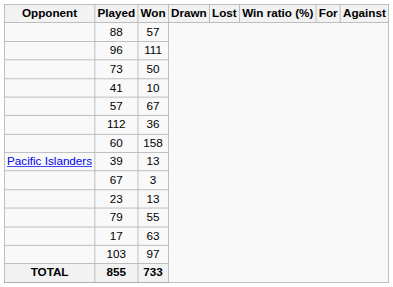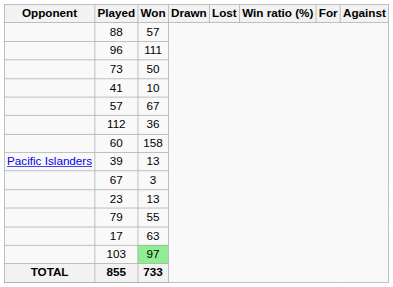(153, 254) no background -> (153, 254) lightgreen background
